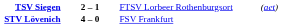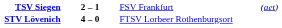(176, 6) FTSV Lorbeer Rothenburgsort -> (146, 6) FSV Frankfurt
(146, 19) FSV Frankfurt -> (176, 19) FTSV Lorbeer Rothenburgsort
